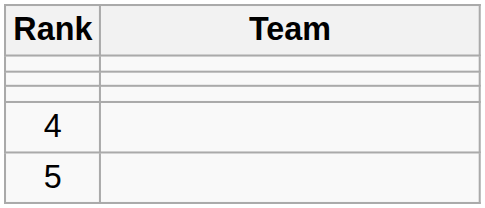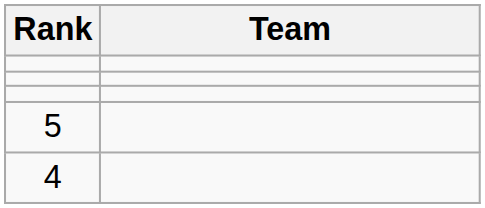(53, 126) 4 -> (53, 126) 5
(53, 177) 5 -> (53, 177) 4
